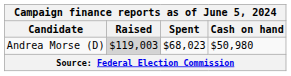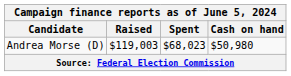(134, 46) lightgrey background -> (134, 46) no background
